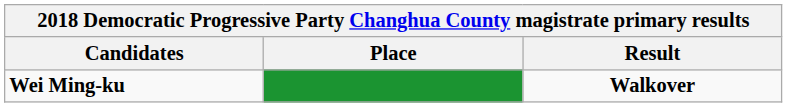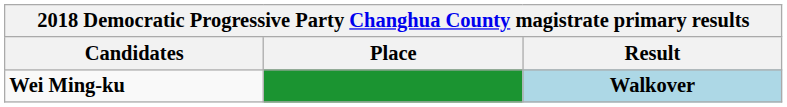(652, 85) no background -> (652, 85) lightblue background
